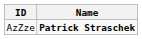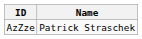(87, 27) bold -> (87, 27) normal
